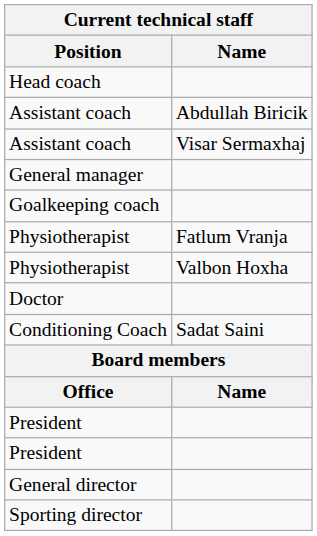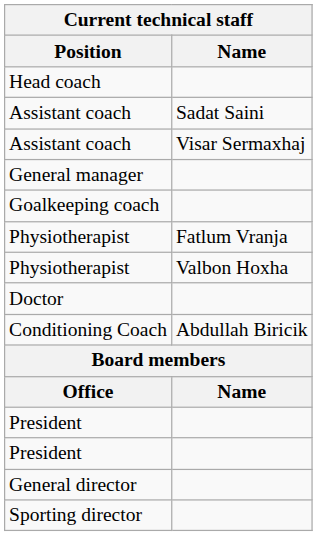(242, 112) Abdullah Biricik -> (220, 112) Sadat Saini
(220, 329) Sadat Saini -> (242, 329) Abdullah Biricik
